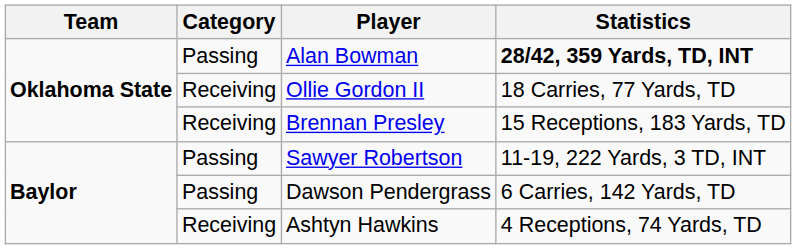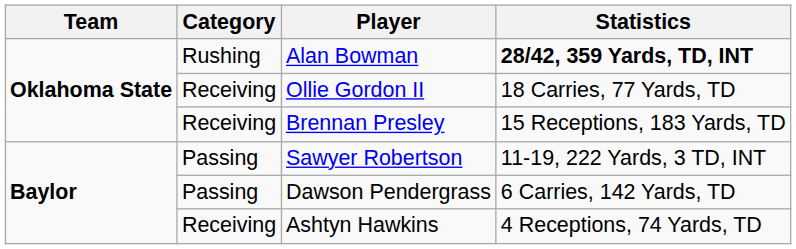(220, 55) Passing -> (221, 55) Rushing
